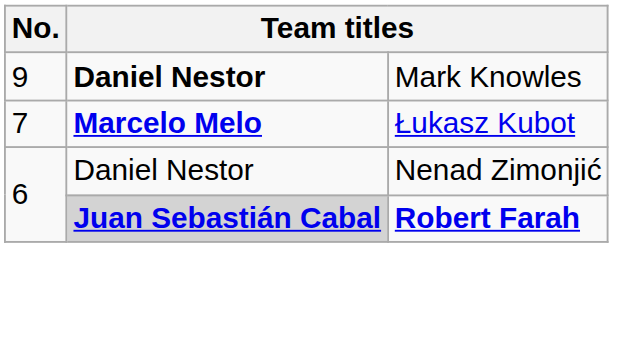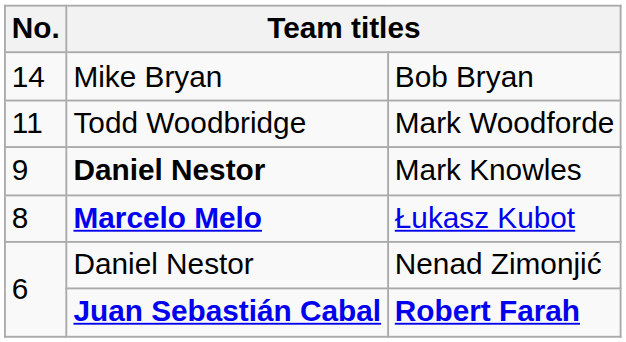+ row: (464, 76)
+ row: (505, 123)
(20, 123) 7 -> (20, 217) 8
(227, 217) lightgrey background -> (227, 312) no background
